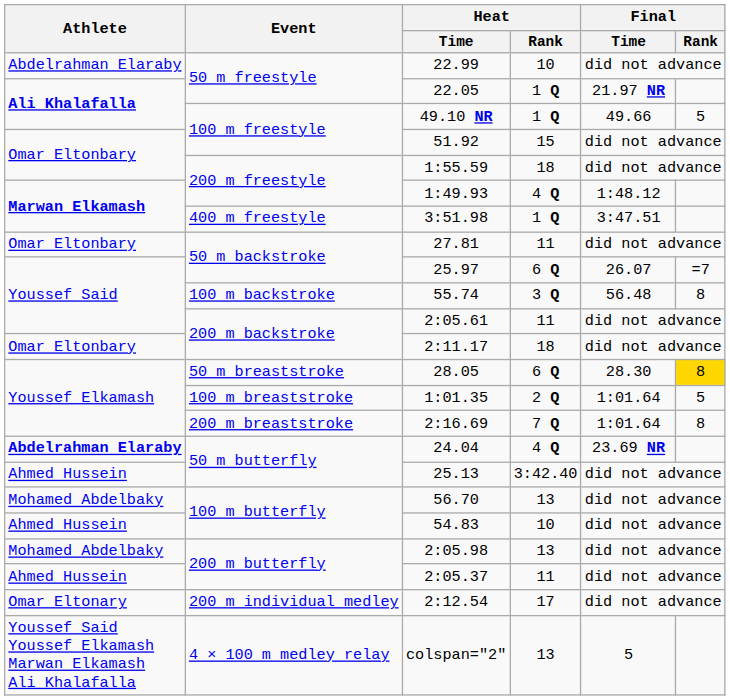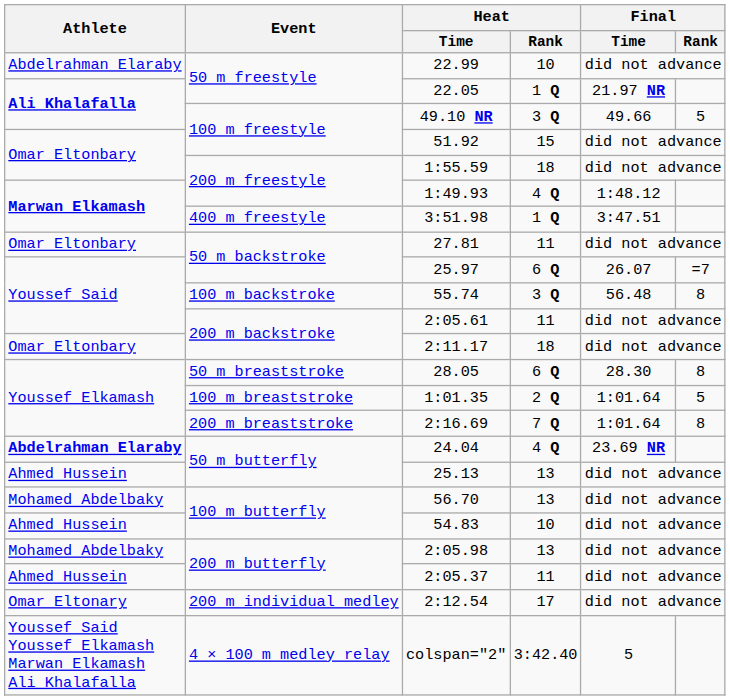(546, 116) 1 Q -> (546, 116) 3 Q
(701, 372) gold background -> (701, 372) no background
(546, 474) 3:42.40 -> (546, 474) 13
(546, 655) 13 -> (546, 655) 3:42.40
